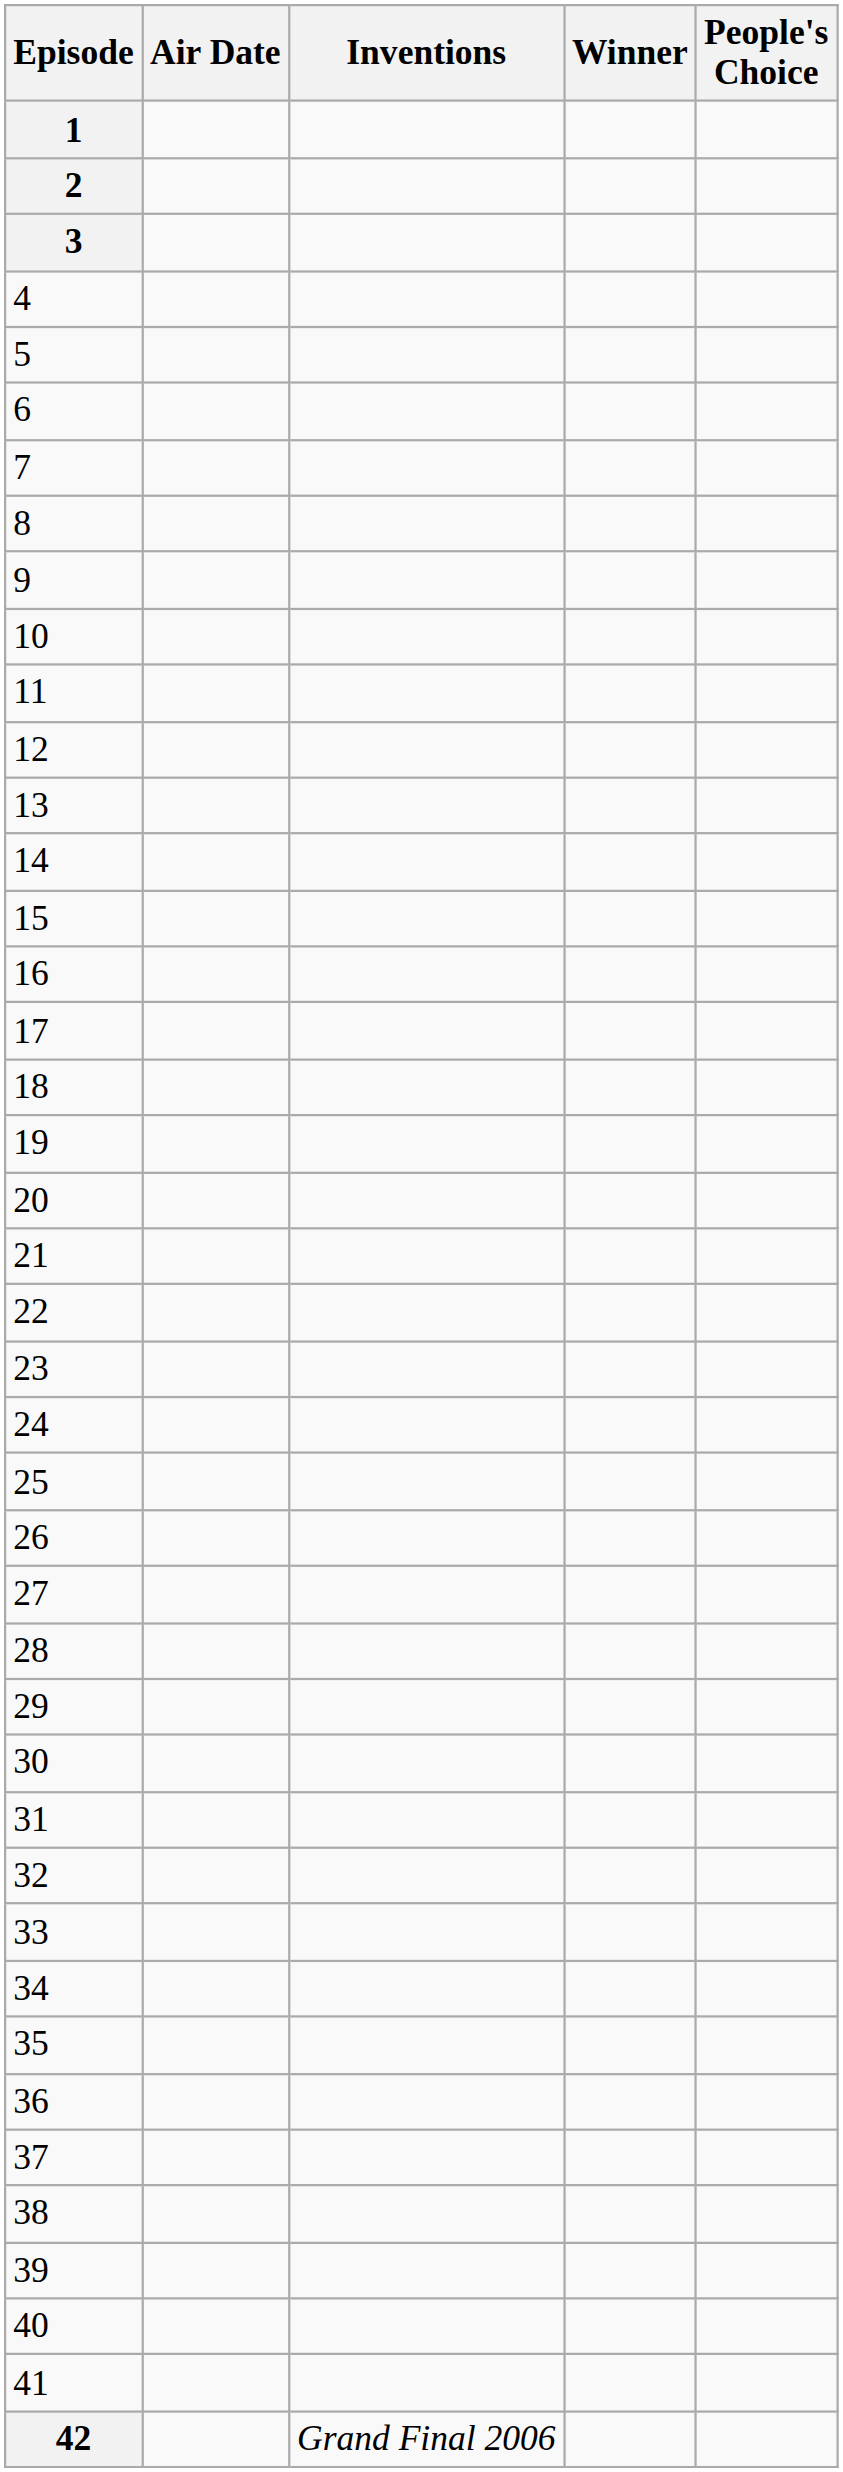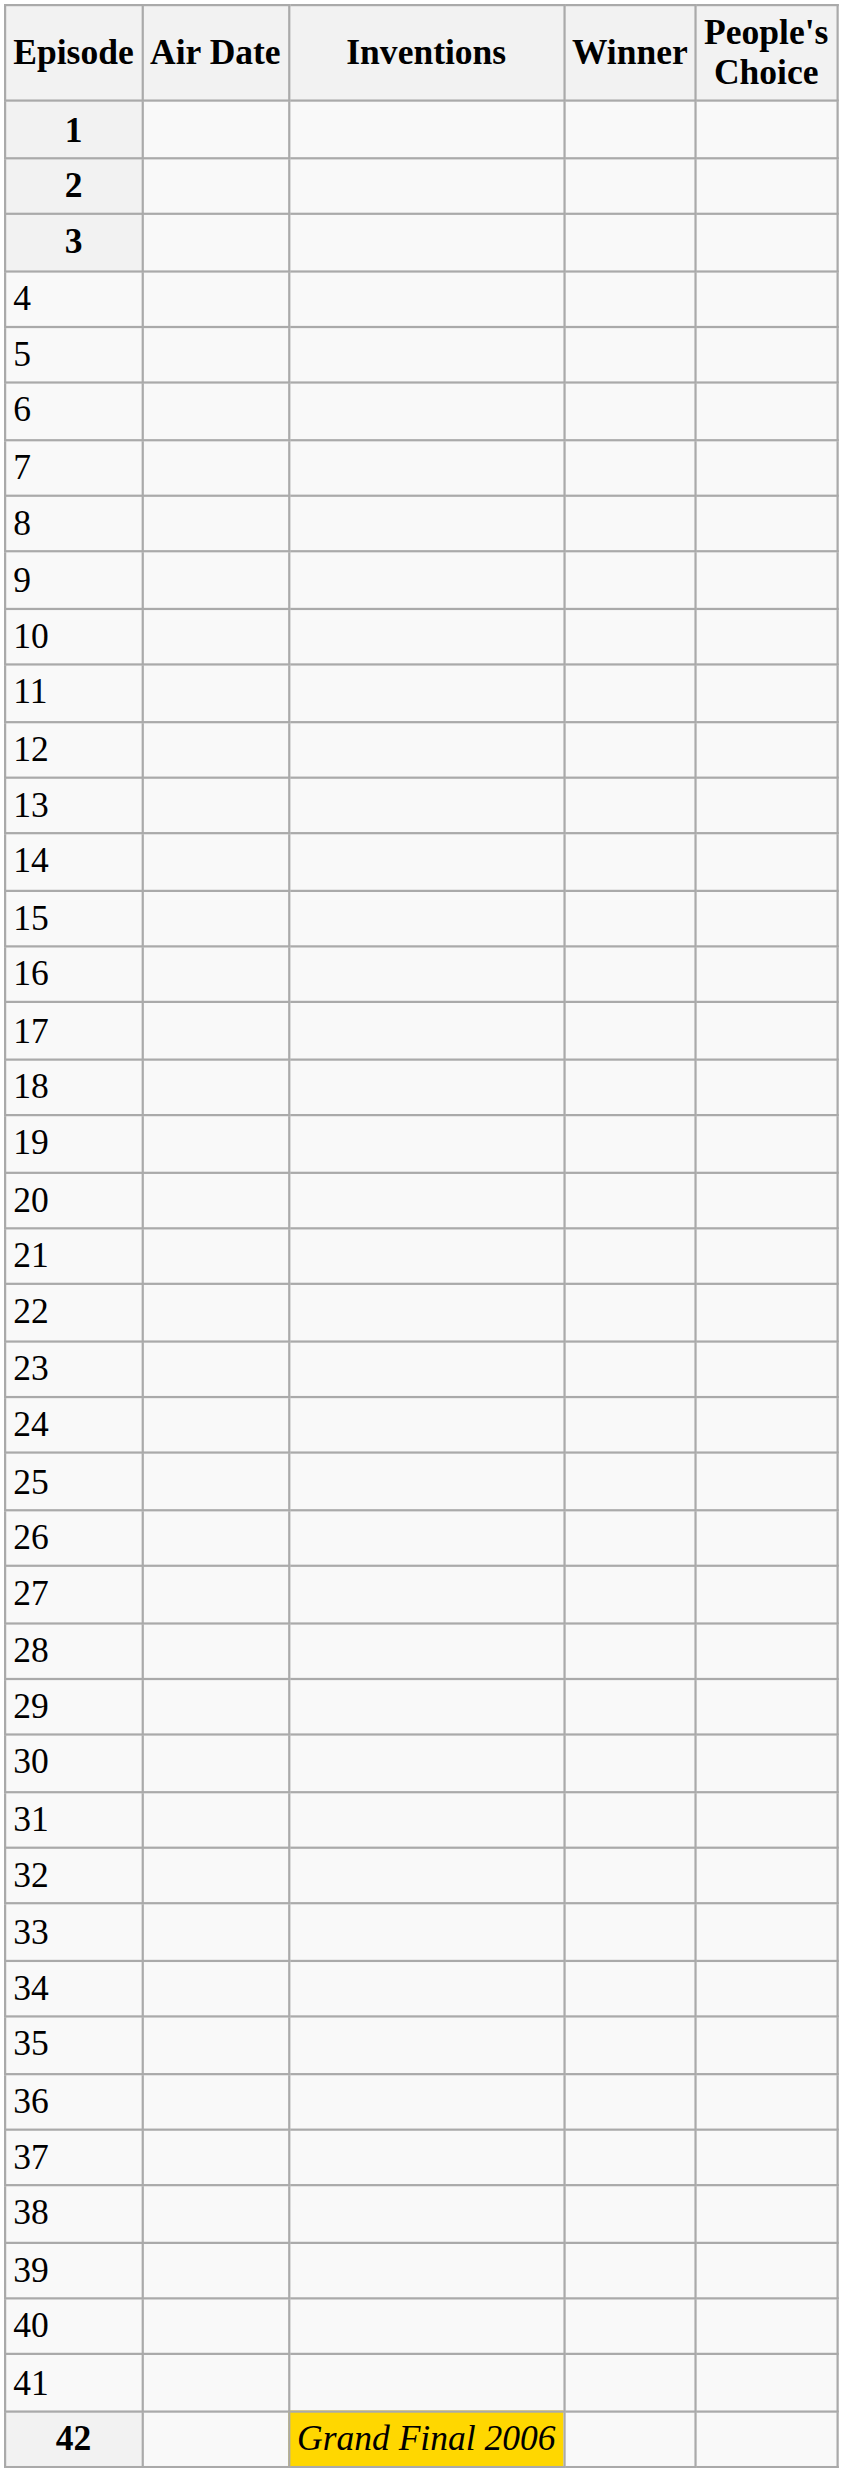(426, 2438) no background -> (426, 2438) gold background
